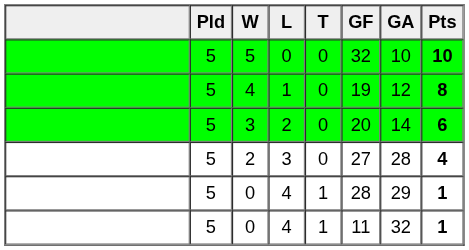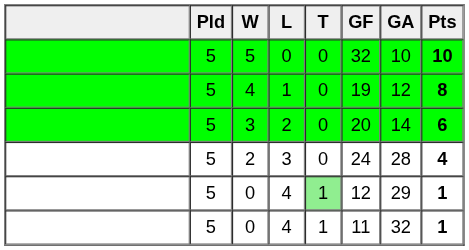(361, 158) 27 -> (361, 158) 24
(323, 193) no background -> (323, 193) lightgreen background
(361, 193) 28 -> (361, 193) 12
